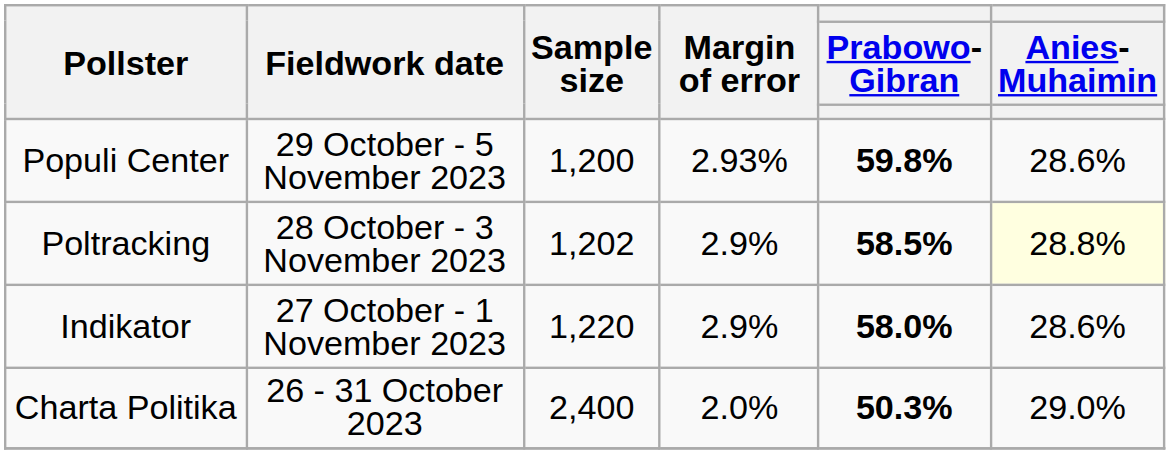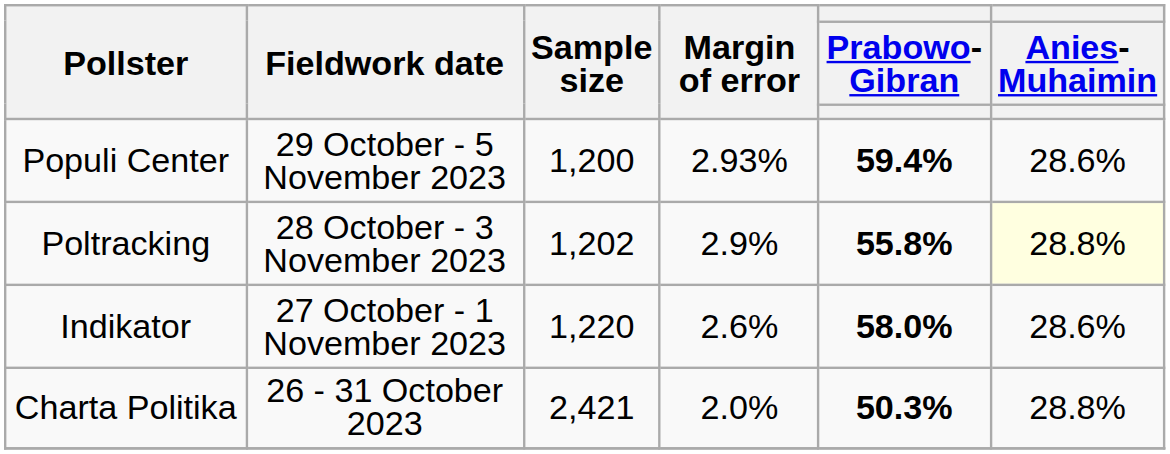(904, 161) 59.8% -> (904, 161) 59.4%
(904, 243) 58.5% -> (904, 243) 55.8%
(739, 326) 2.9% -> (739, 326) 2.6%
(592, 408) 2,400 -> (592, 408) 2,421
(1078, 408) 29.0% -> (1078, 408) 28.8%
